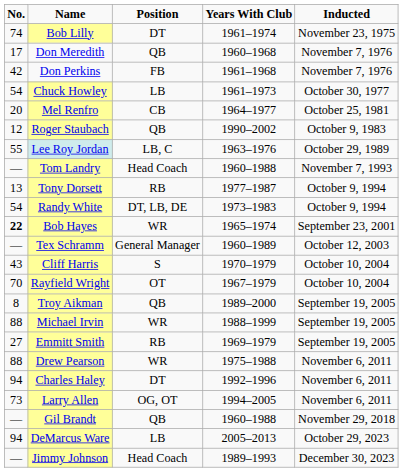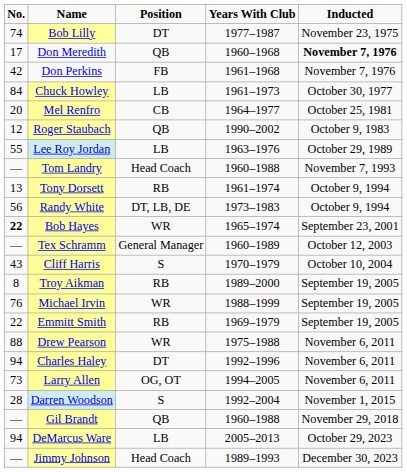(249, 33) 1961–1974 -> (252, 33) 1977–1987
(347, 52) normal -> (350, 52) bold
(16, 91) 54 -> (16, 91) 84
(157, 149) LB, C -> (161, 149) LB
(249, 187) 1977–1987 -> (252, 187) 1961–1974
(16, 206) 54 -> (16, 206) 56
- row: (70, 284)
(157, 303) QB -> (161, 284) RB
(16, 322) 88 -> (16, 303) 76
(16, 341) 27 -> (16, 322) 22
+ row: (72, 399)
